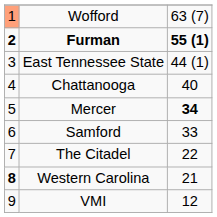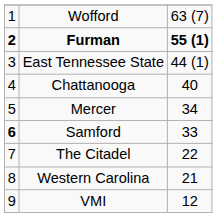(12, 16) lightsalmon background -> (12, 16) no background
(190, 108) bold -> (190, 108) normal
(12, 132) normal -> (12, 132) bold
(12, 178) bold -> (12, 178) normal
